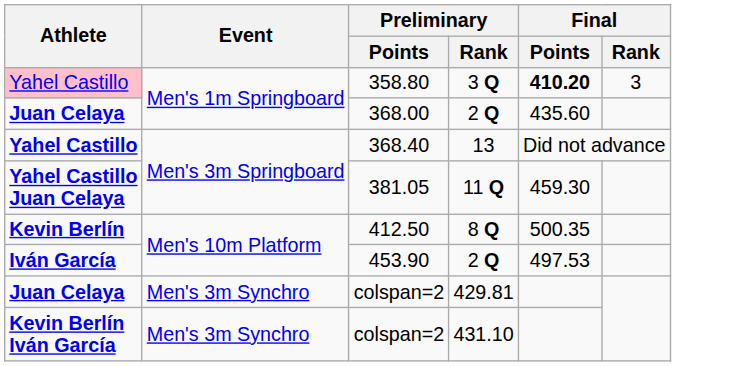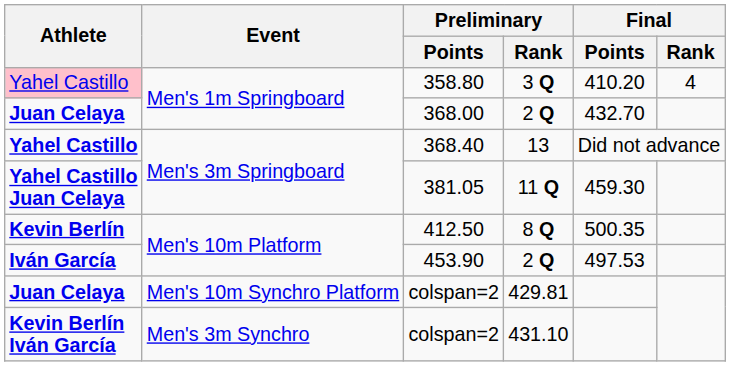(560, 83) bold -> (615, 83) normal
(636, 83) 3 -> (691, 83) 4
(560, 114) 435.60 -> (615, 114) 432.70
(228, 292) Men's 3m Synchro -> (273, 292) Men's 10m Synchro Platform
